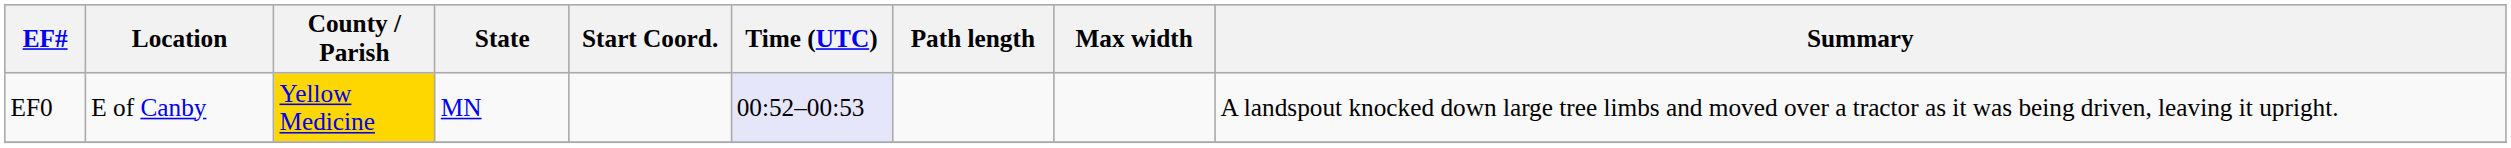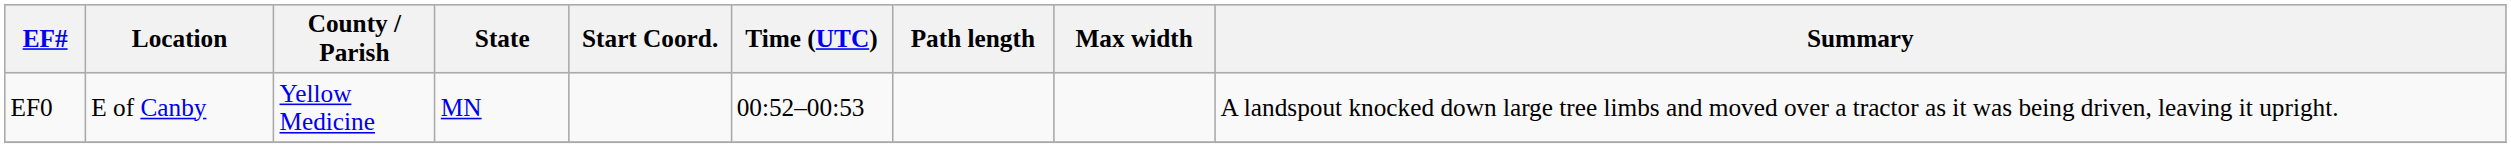(327, 107) gold background -> (327, 107) no background
(801, 107) lavender background -> (801, 107) no background
